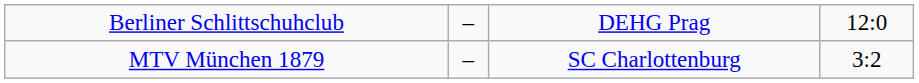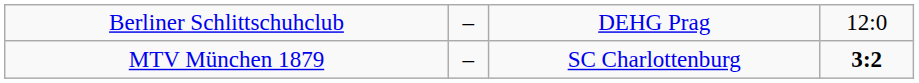(867, 59) normal -> (867, 59) bold
